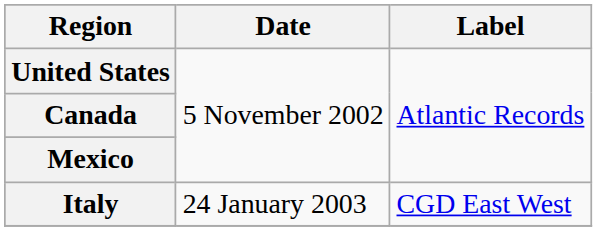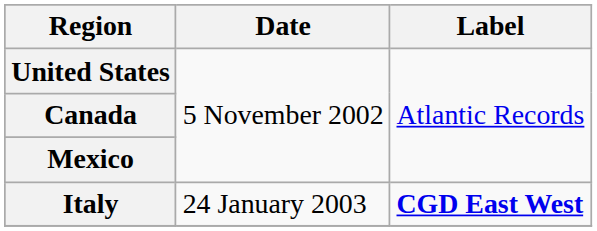(484, 203) normal -> (490, 203) bold
